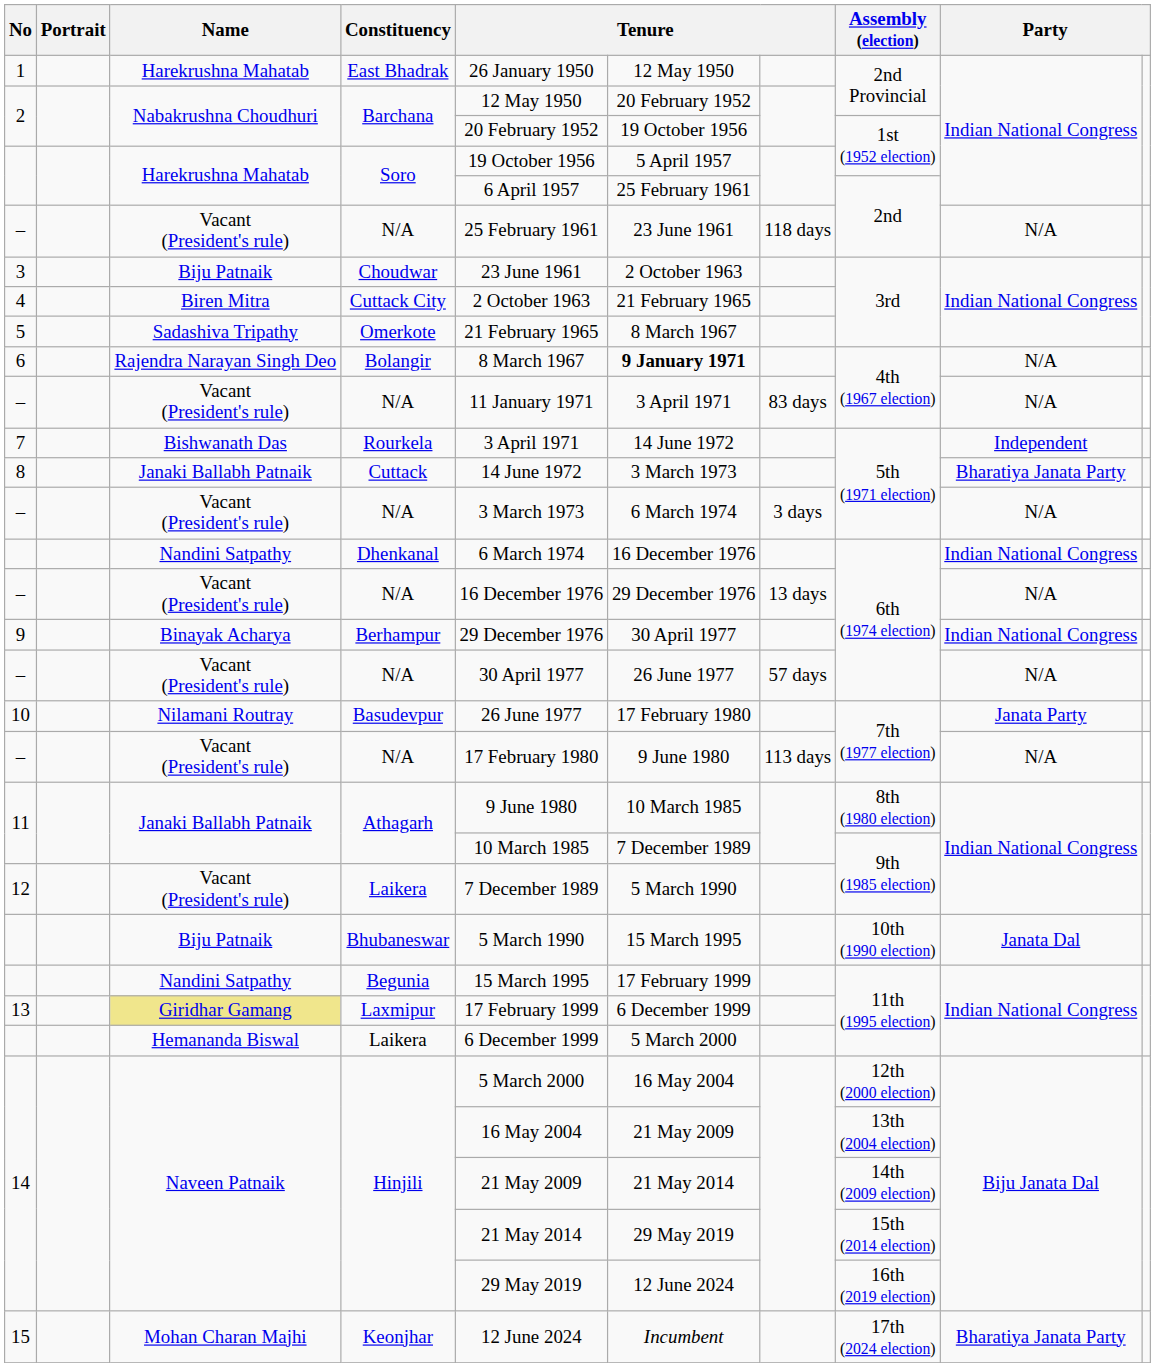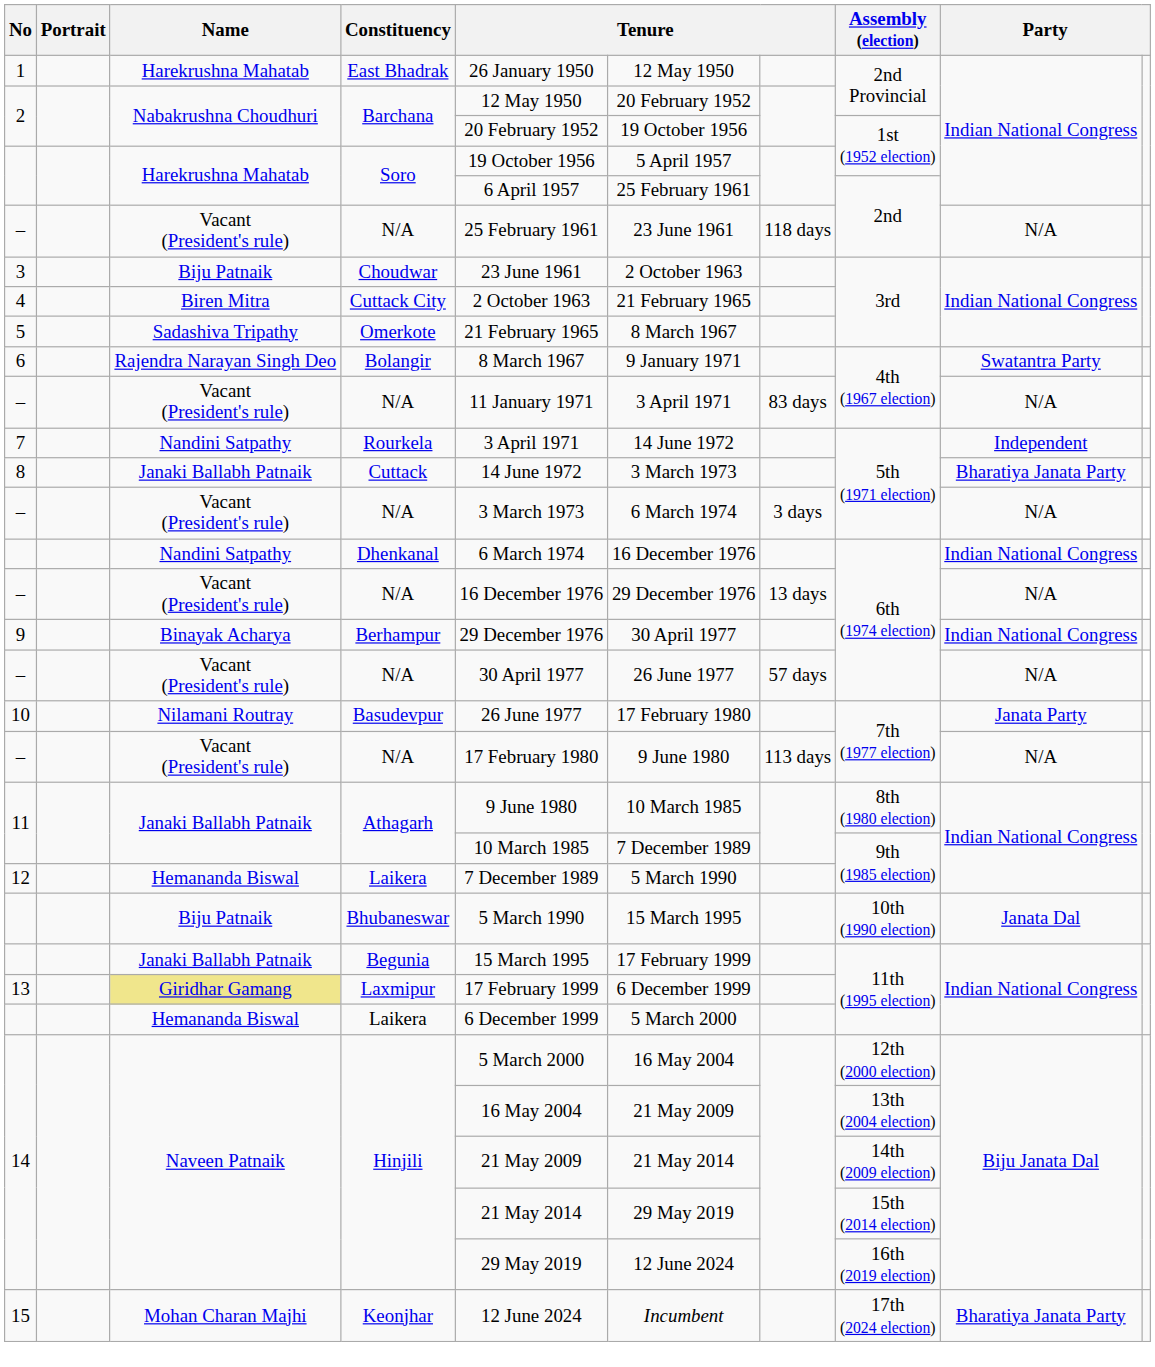(684, 361) bold -> (684, 361) normal
(1041, 361) N/A -> (1041, 361) Swatantra Party
(225, 442) Bishwanath Das -> (225, 442) Nandini Satpathy
(225, 888) Vacant (President's rule) -> (225, 878) Hemananda Biswal
(225, 980) Nandini Satpathy -> (225, 959) Janaki Ballabh Patnaik
